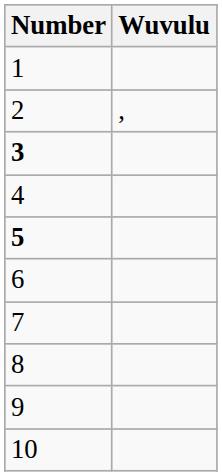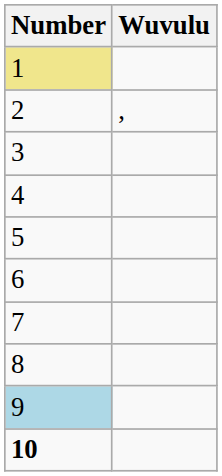(18, 68) no background -> (18, 68) khaki background
(18, 152) bold -> (18, 152) normal
(18, 237) bold -> (18, 237) normal
(18, 407) no background -> (18, 407) lightblue background
(24, 449) normal -> (24, 449) bold
